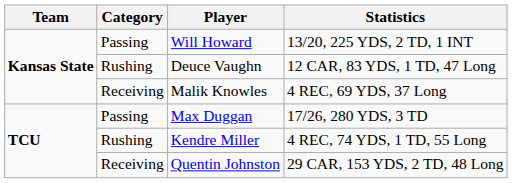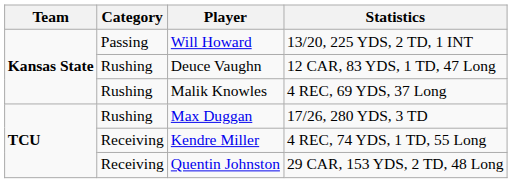(132, 91) Receiving -> (127, 91) Rushing
(124, 115) Passing -> (127, 115) Rushing
(127, 140) Rushing -> (132, 140) Receiving
